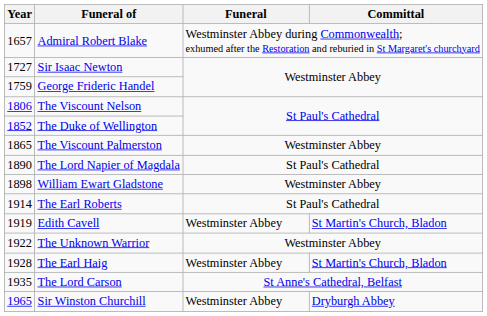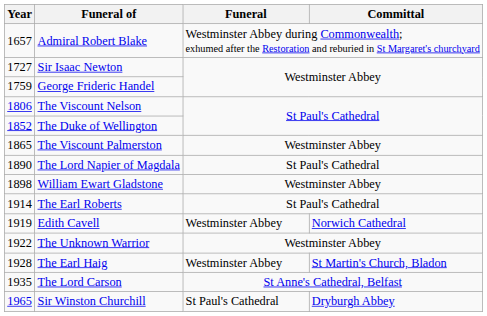(379, 223) St Martin's Church, Bladon -> (359, 223) Norwich Cathedral
(234, 301) Westminster Abbey -> (232, 301) St Paul's Cathedral
